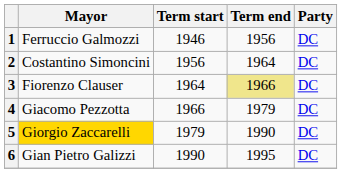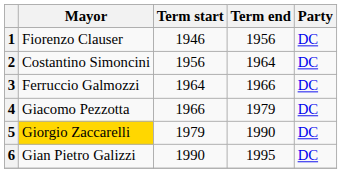(81, 39) Ferruccio Galmozzi -> (72, 39) Fiorenzo Clauser
(72, 86) Fiorenzo Clauser -> (81, 86) Ferruccio Galmozzi
(261, 86) khaki background -> (261, 86) no background
